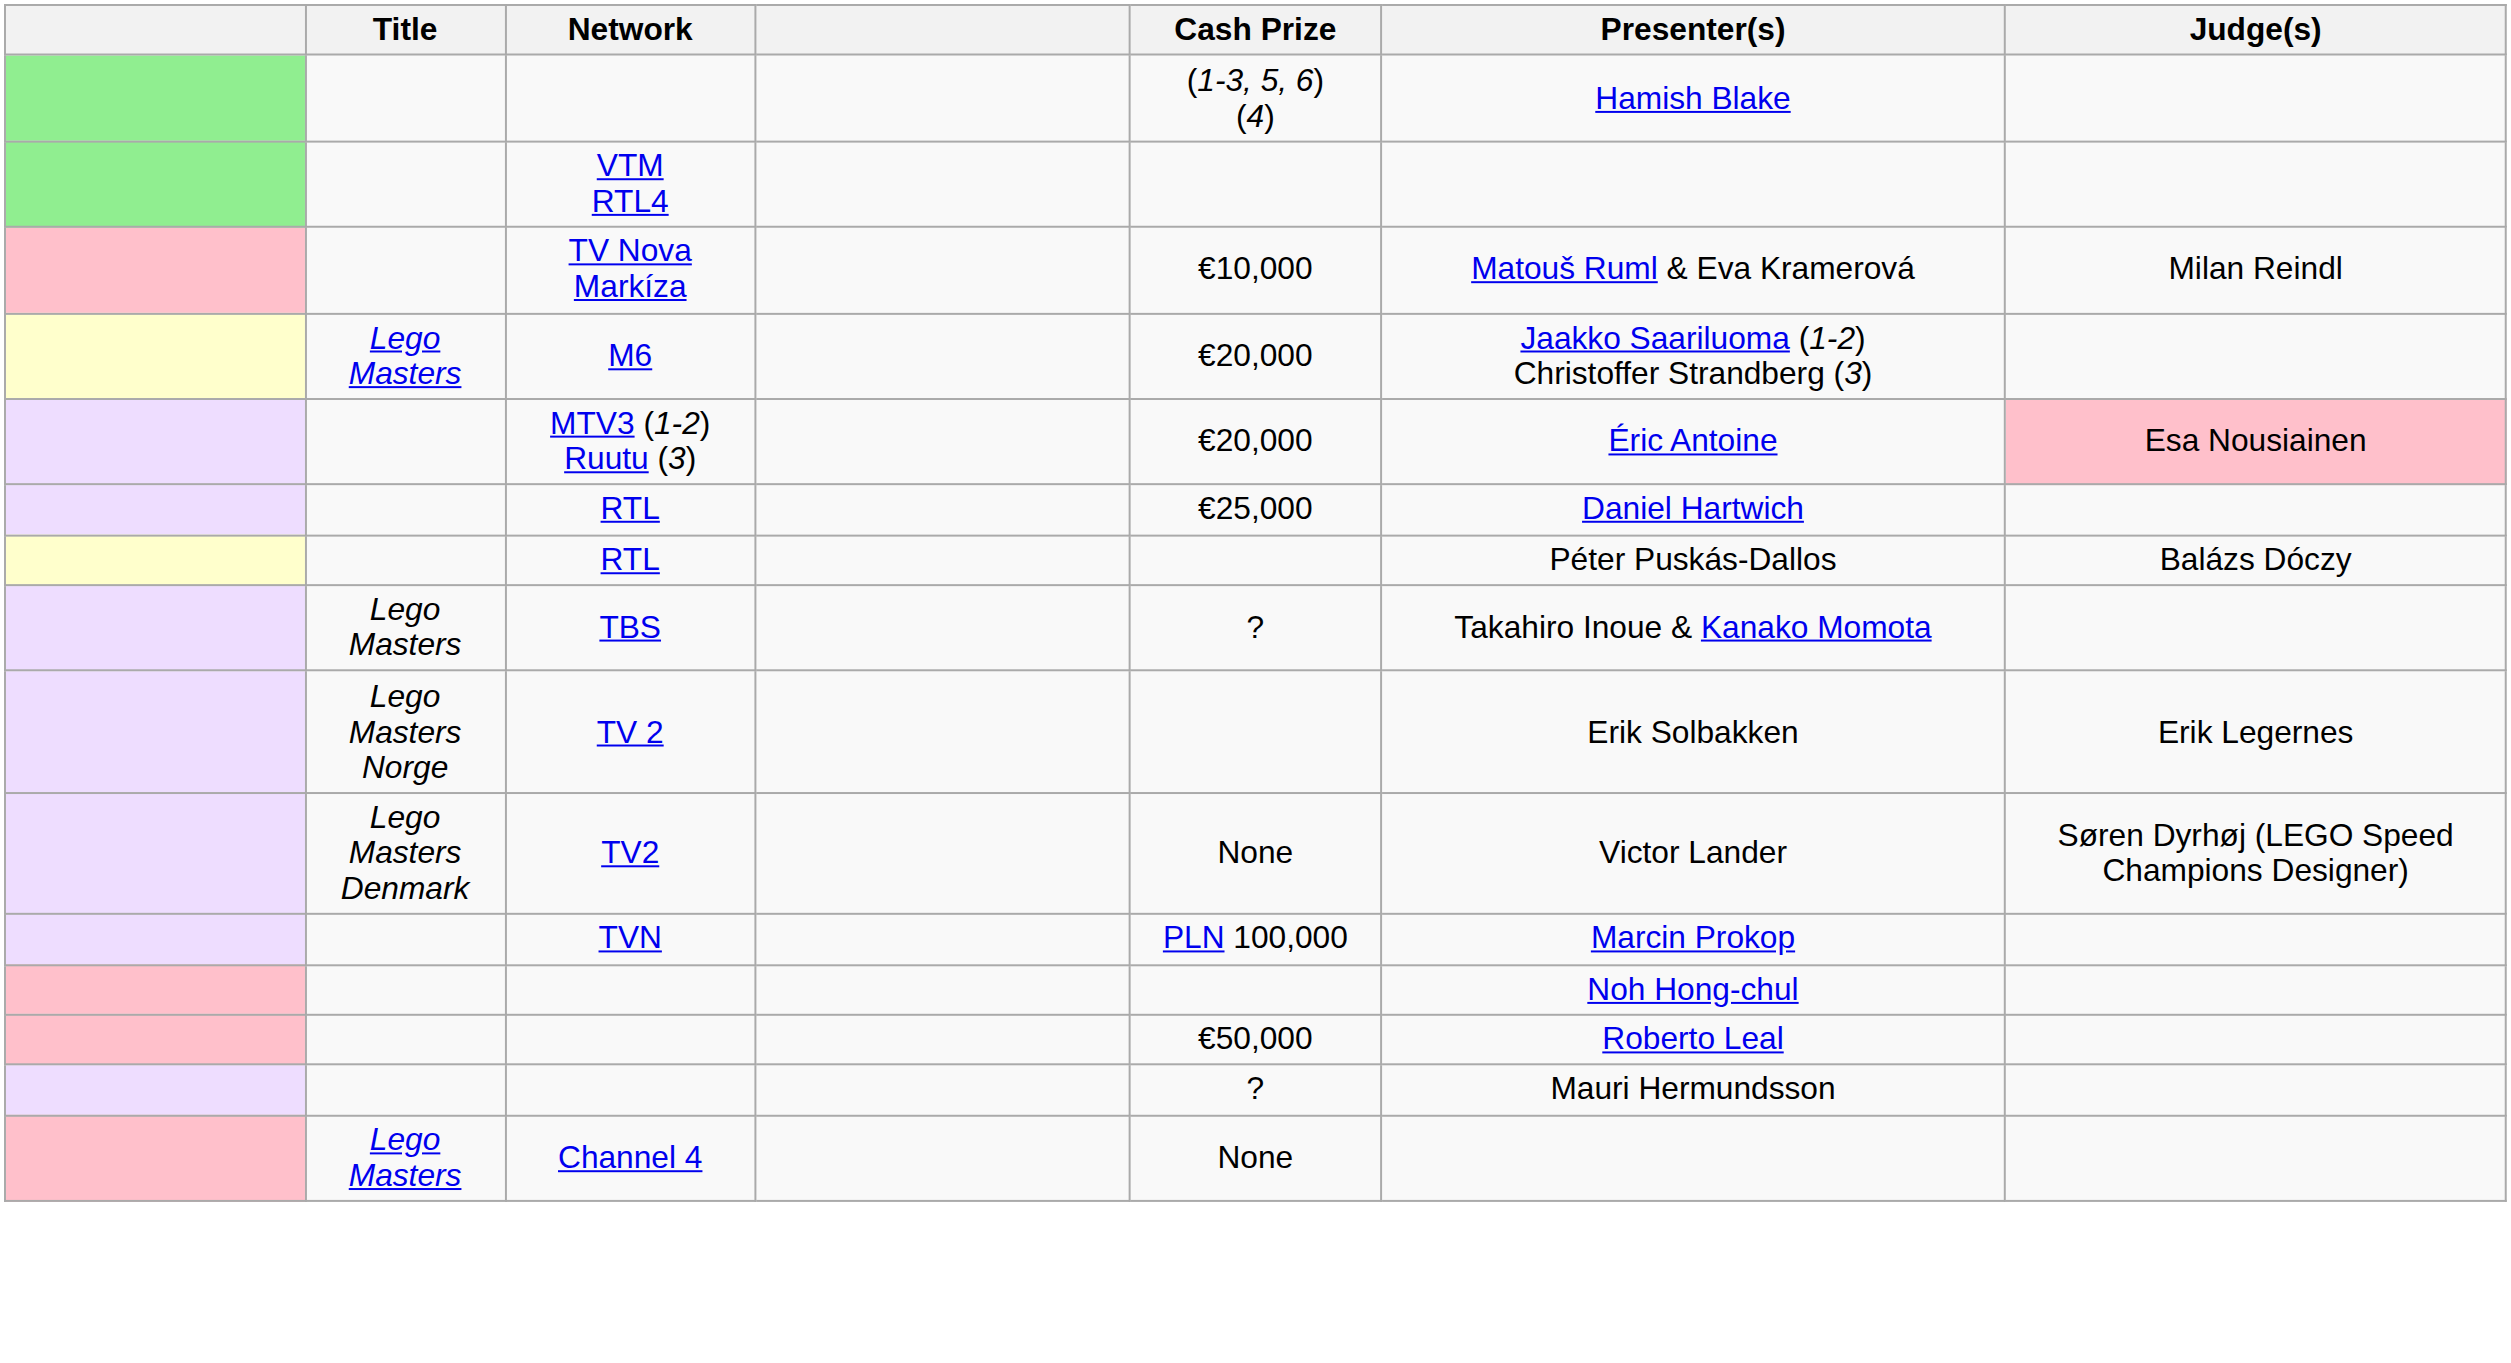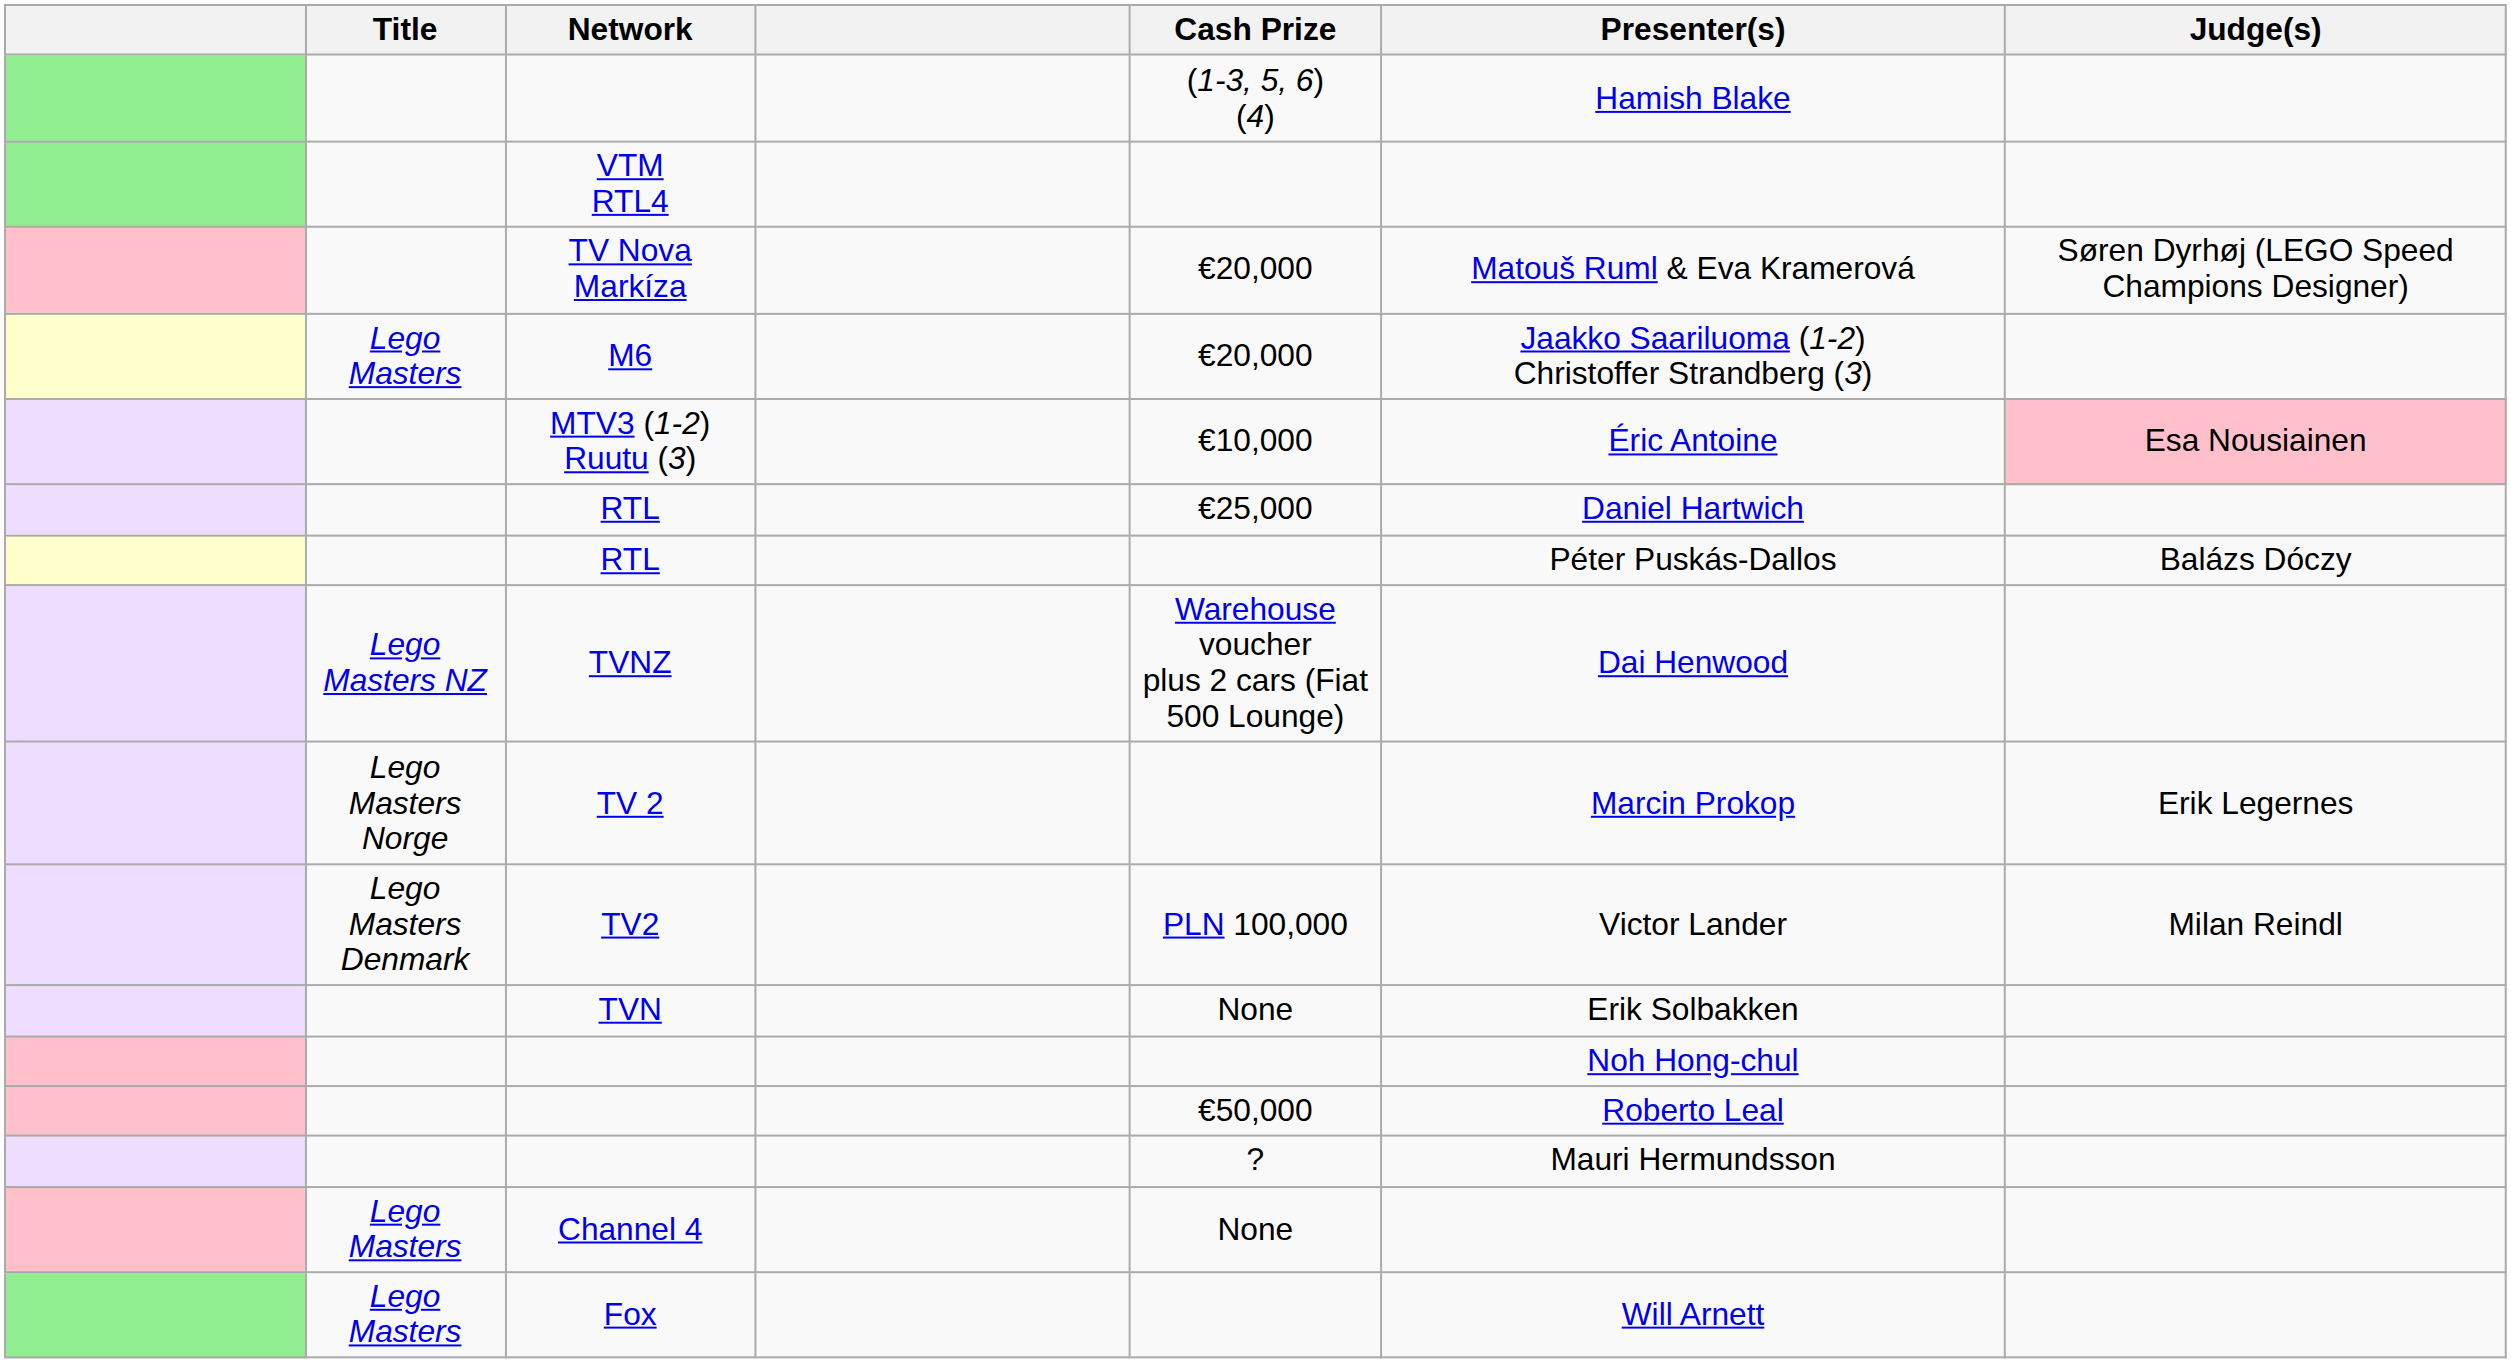(1255, 269) €10,000 -> (1255, 269) €20,000
(2256, 269) Milan Reindl -> (2256, 269) Søren Dyrhøj (LEGO Speed Champions Designer)
(1255, 441) €20,000 -> (1255, 441) €10,000
- row: (405, 627)
+ row: (405, 663)
(1693, 731) Erik Solbakken -> (1693, 802) Marcin Prokop
(1255, 852) None -> (1255, 924) PLN 100,000
(2256, 852) Søren Dyrhøj (LEGO Speed Champions Designer) -> (2256, 924) Milan Reindl
(1255, 938) PLN 100,000 -> (1255, 1009) None
(1693, 938) Marcin Prokop -> (1693, 1009) Erik Solbakken
+ row: (405, 1314)
